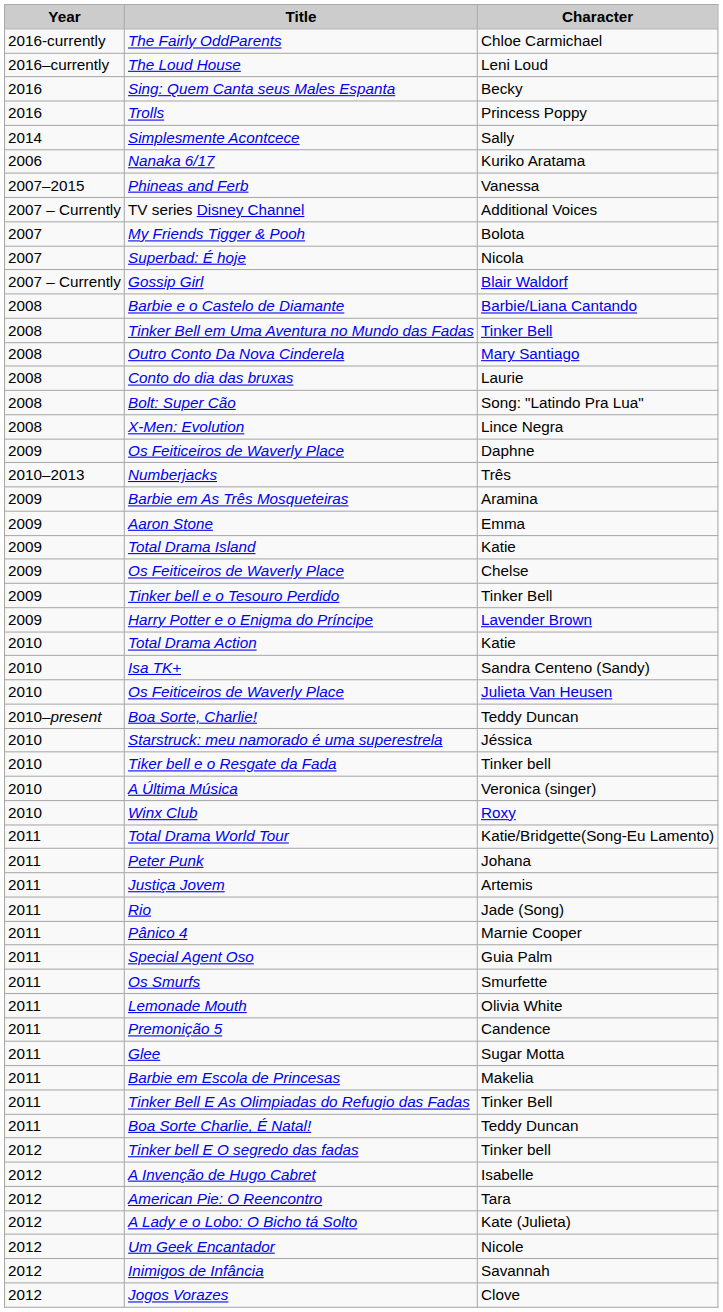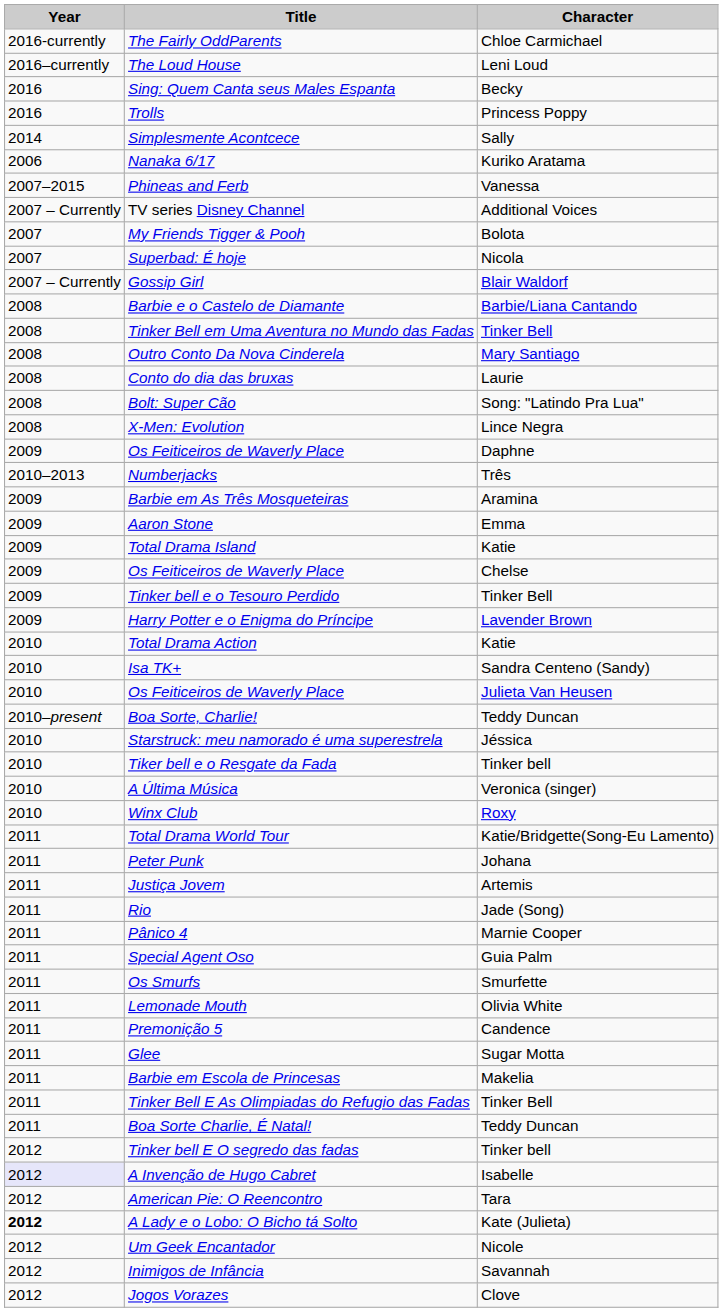(25, 1174) no background -> (25, 1174) lavender background
(25, 1223) normal -> (25, 1223) bold
